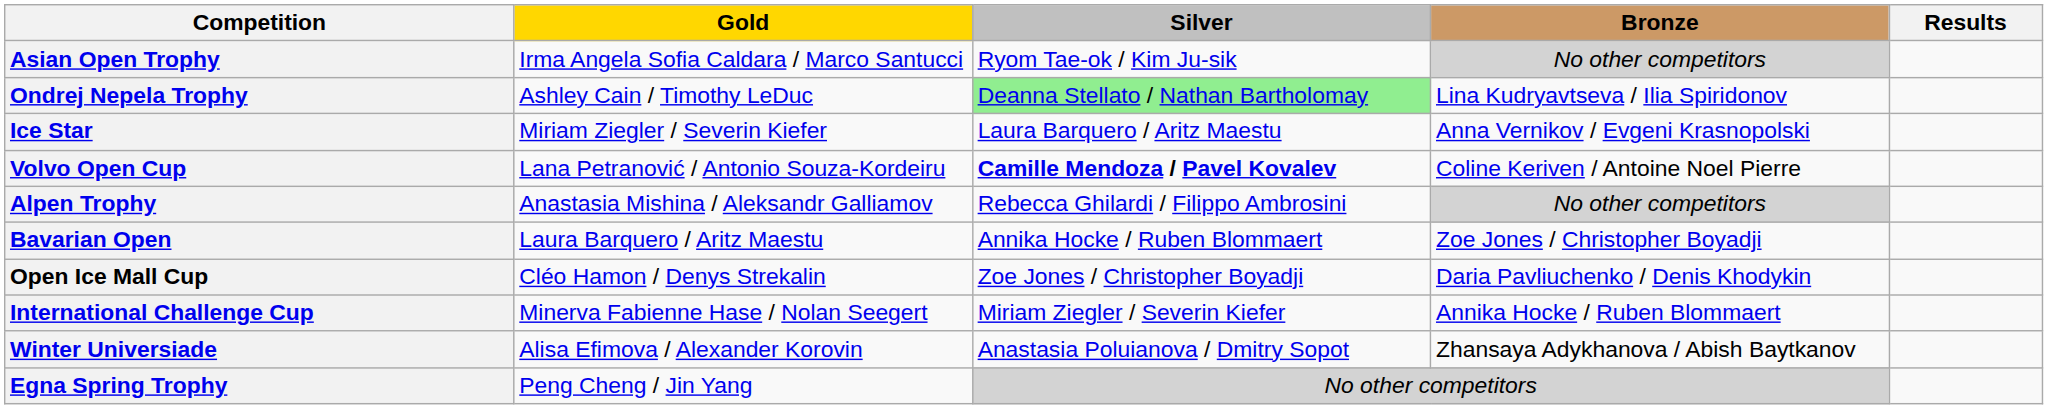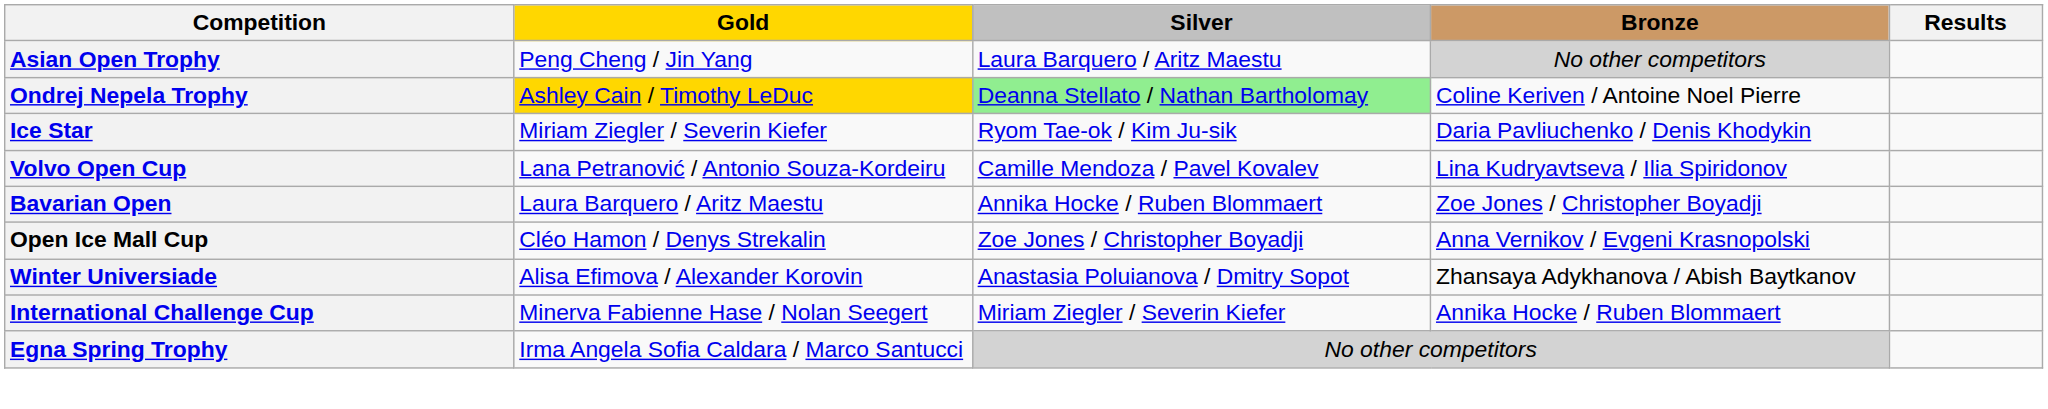(741, 58) Irma Angela Sofia Caldara / Marco Santucci -> (636, 58) Peng Cheng / Jin Yang
(1107, 58) Ryom Tae-ok / Kim Ju-sik -> (1130, 58) Laura Barquero / Aritz Maestu
(666, 95) no background -> (666, 95) gold background
(1612, 95) Lina Kudryavtseva / Ilia Spiridonov -> (1619, 95) Coline Keriven / Antoine Noel Pierre
(1130, 131) Laura Barquero / Aritz Maestu -> (1107, 131) Ryom Tae-ok / Kim Ju-sik
(1623, 131) Anna Vernikov / Evgeni Krasnopolski -> (1624, 131) Daria Pavliuchenko / Denis Khodykin
(1157, 167) bold -> (1148, 167) normal
(1619, 167) Coline Keriven / Antoine Noel Pierre -> (1612, 167) Lina Kudryavtseva / Ilia Spiridonov
- row: (83, 204)
(1624, 276) Daria Pavliuchenko / Denis Khodykin -> (1623, 240) Anna Vernikov / Evgeni Krasnopolski
rows swapped: (162, 312) <-> (114, 349)
(636, 385) Peng Cheng / Jin Yang -> (741, 349) Irma Angela Sofia Caldara / Marco Santucci
